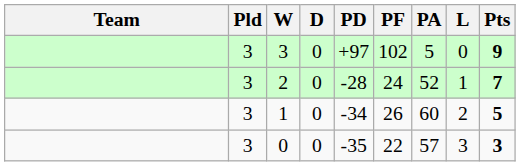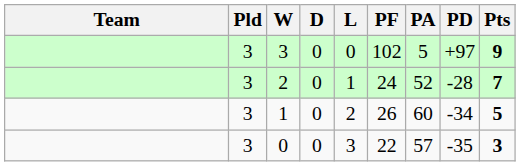columns swapped: (463, 20) <-> (354, 20)
